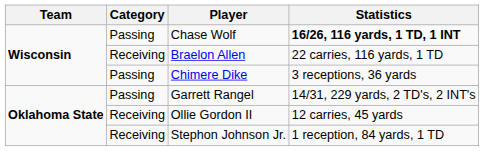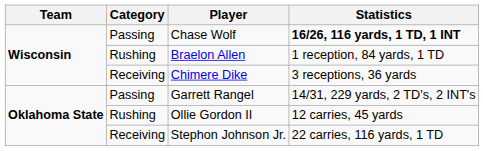(137, 55) Receiving -> (133, 55) Rushing
(368, 55) 22 carries, 116 yards, 1 TD -> (368, 55) 1 reception, 84 yards, 1 TD
(132, 75) Passing -> (137, 75) Receiving
(137, 115) Receiving -> (133, 115) Rushing
(368, 135) 1 reception, 84 yards, 1 TD -> (368, 135) 22 carries, 116 yards, 1 TD
